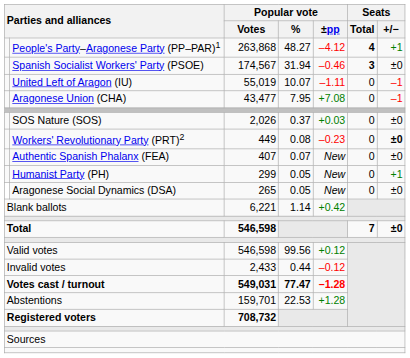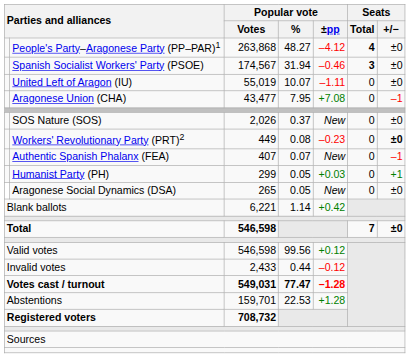(396, 47) +1 -> (397, 47) ±0
(397, 82) –1 -> (397, 82) ±0
(332, 121) +0.03 -> (335, 121) New
(397, 157) ±0 -> (397, 157) –1
(335, 174) New -> (332, 174) +0.03
